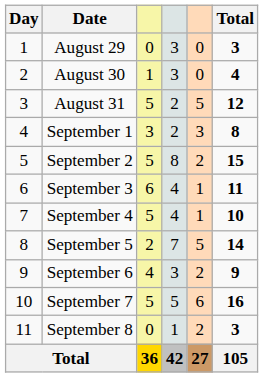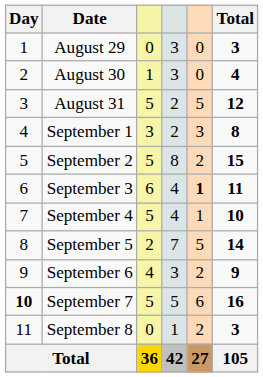(200, 188) normal -> (200, 188) bold
(24, 301) normal -> (24, 301) bold
